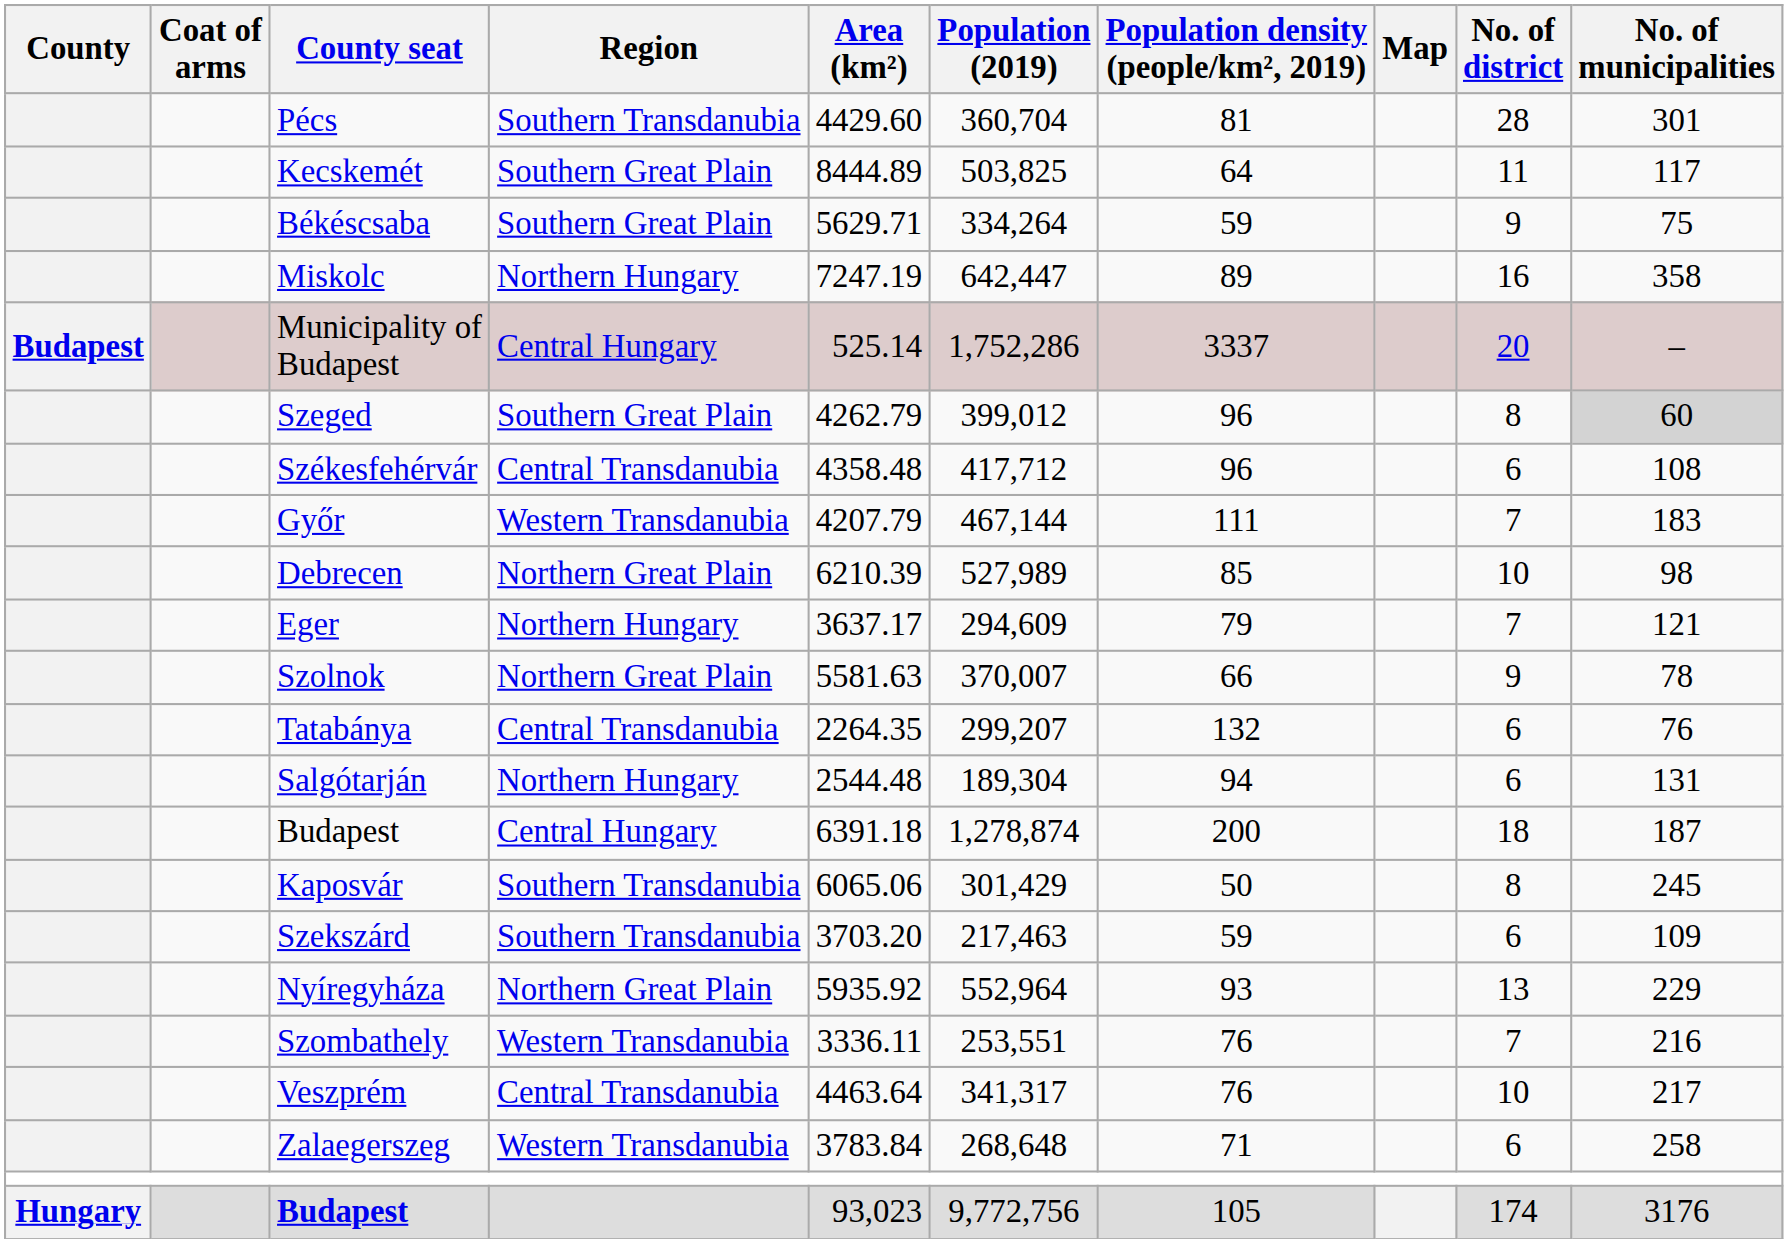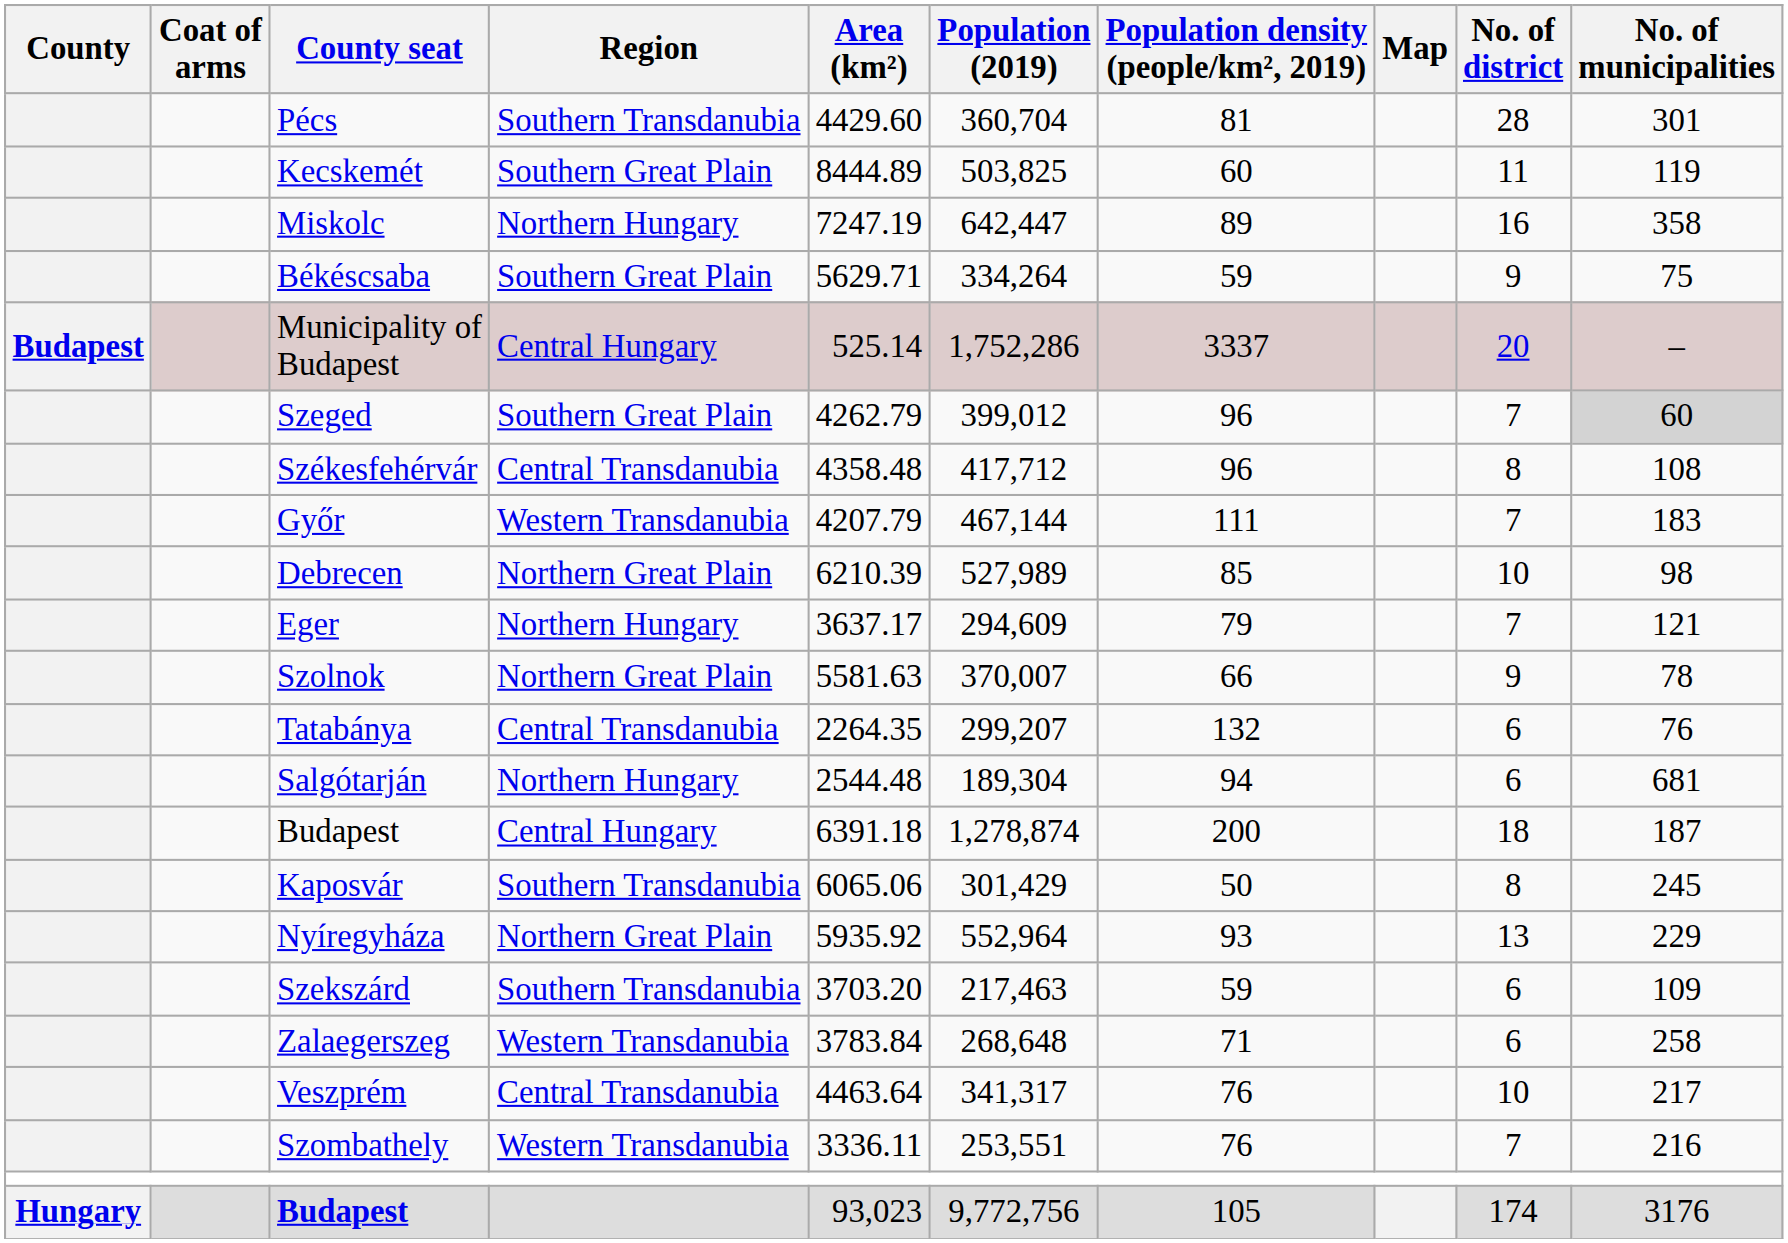(1236, 171) 64 -> (1236, 171) 60
(1677, 171) 117 -> (1677, 171) 119
rows swapped: (354, 223) <-> (331, 275)
(1513, 416) 8 -> (1513, 416) 7
(1513, 468) 6 -> (1513, 468) 8
(1677, 780) 131 -> (1677, 780) 681
rows swapped: (361, 988) <-> (344, 936)
rows swapped: (363, 1040) <-> (364, 1144)
